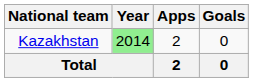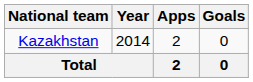(133, 41) lightgreen background -> (133, 41) no background
